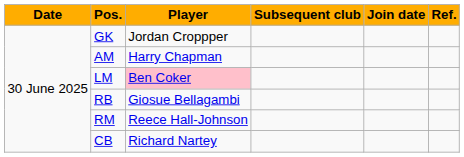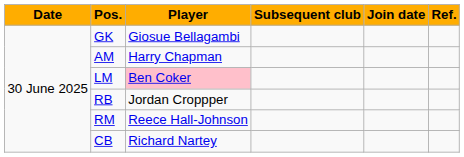(178, 36) Jordan Croppper -> (184, 36) Giosue Bellagambi
(184, 99) Giosue Bellagambi -> (178, 99) Jordan Croppper
